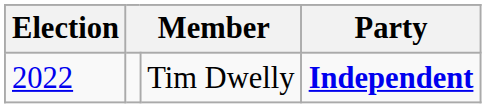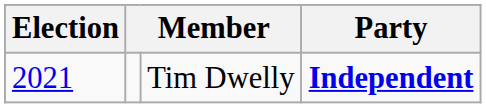(43, 77) 2022 -> (43, 77) 2021
